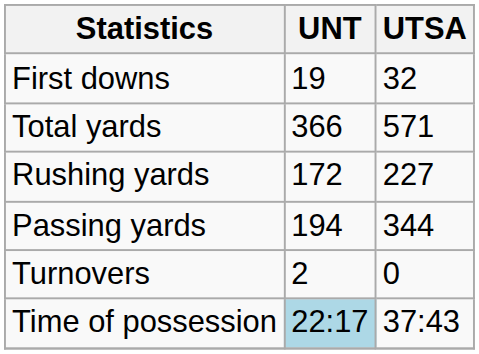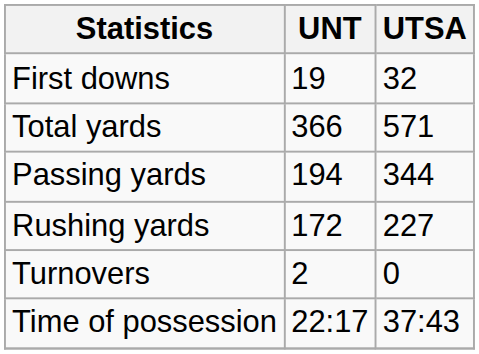rows swapped: (111, 175) <-> (109, 224)
(330, 322) lightblue background -> (330, 322) no background
